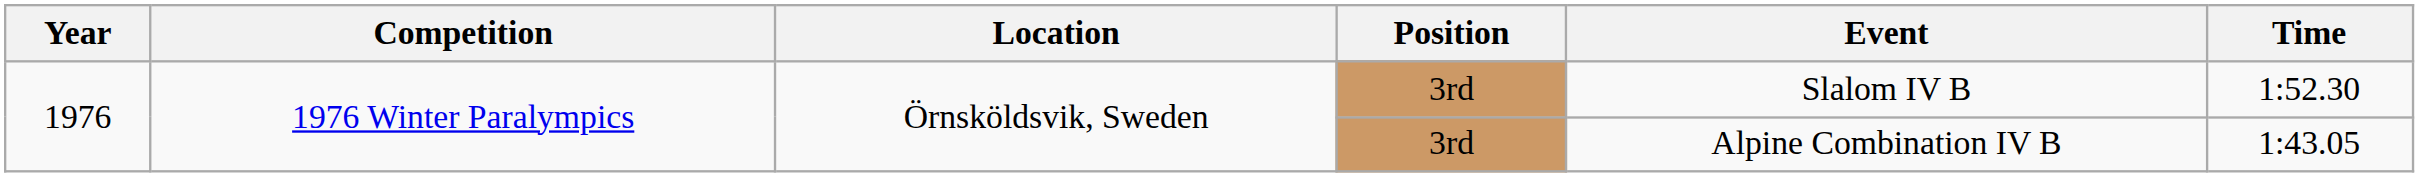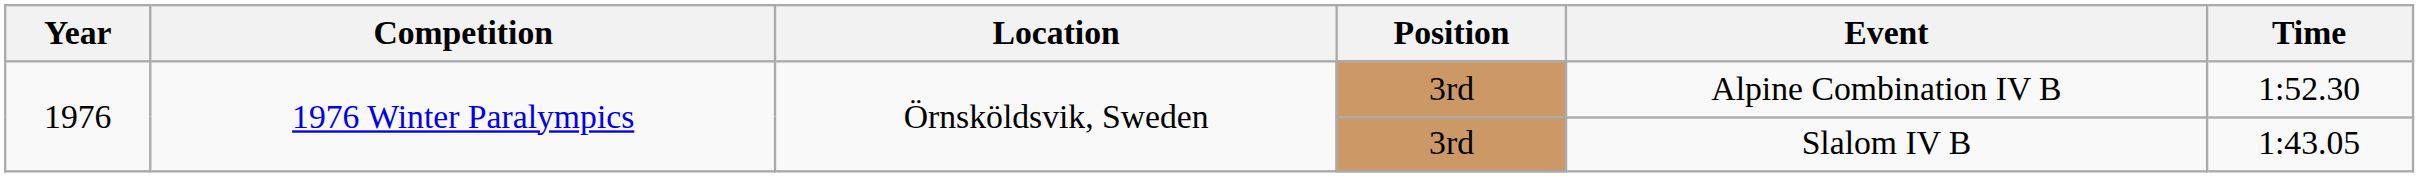(1886, 88) Slalom IV B -> (1886, 88) Alpine Combination IV B
(1886, 143) Alpine Combination IV B -> (1886, 143) Slalom IV B
